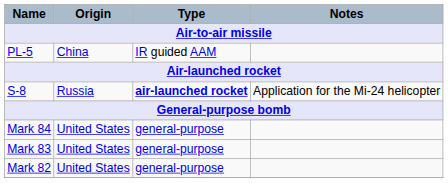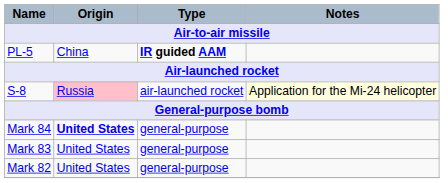(176, 52) normal -> (183, 52) bold
(75, 91) no background -> (75, 91) pink background
(191, 91) bold -> (192, 91) normal
(347, 91) no background -> (343, 91) lightyellow background
(93, 129) normal -> (96, 129) bold
